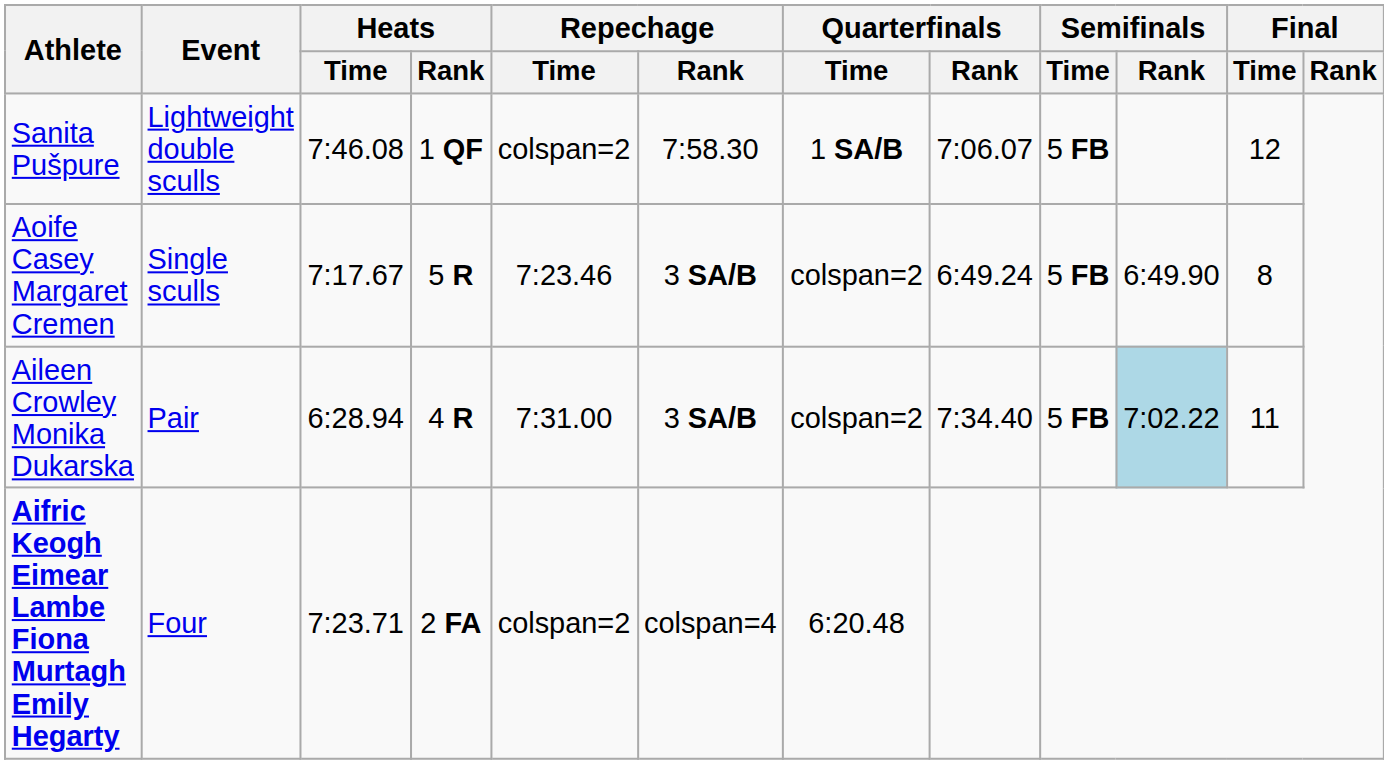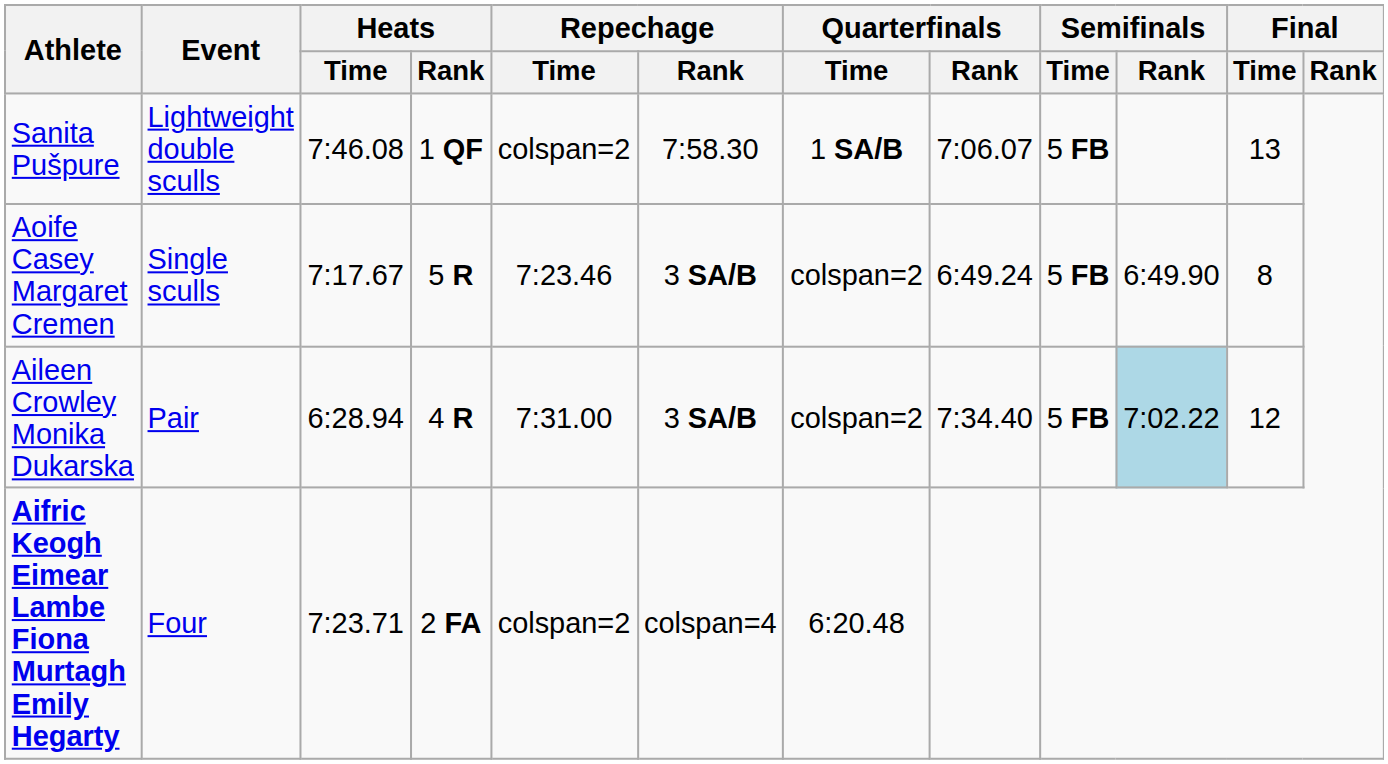(1265, 149) 12 -> (1265, 149) 13
(1265, 418) 11 -> (1265, 418) 12
